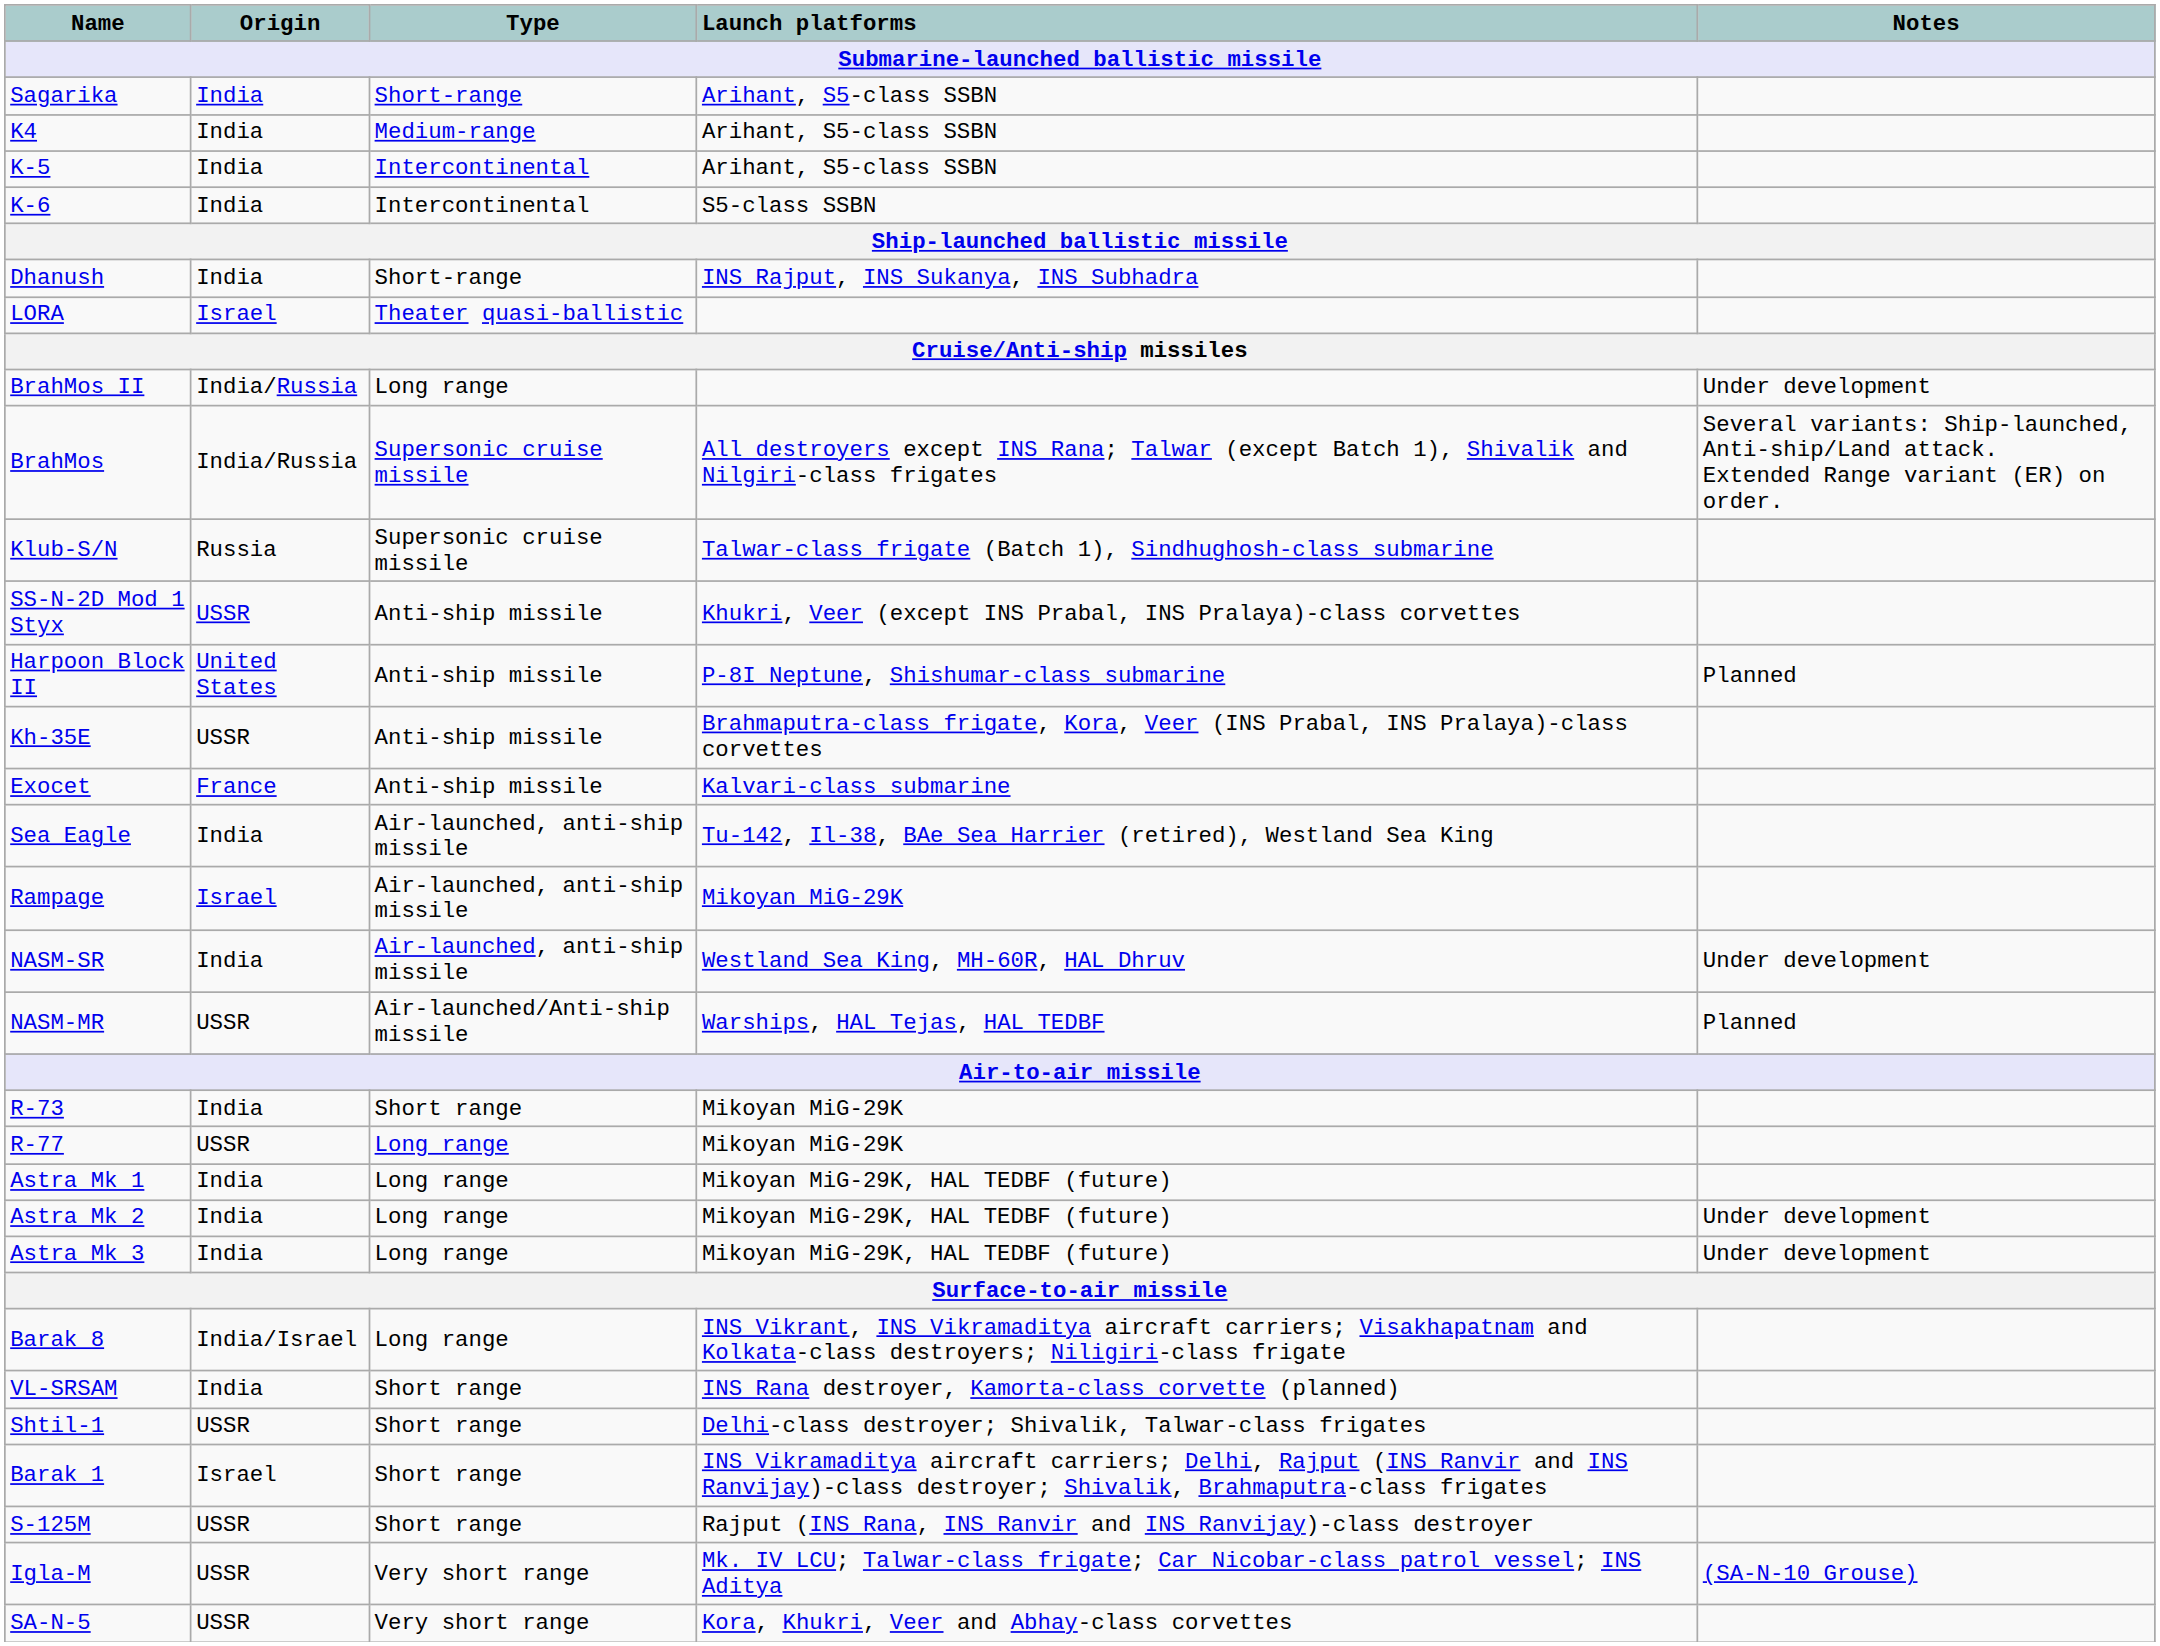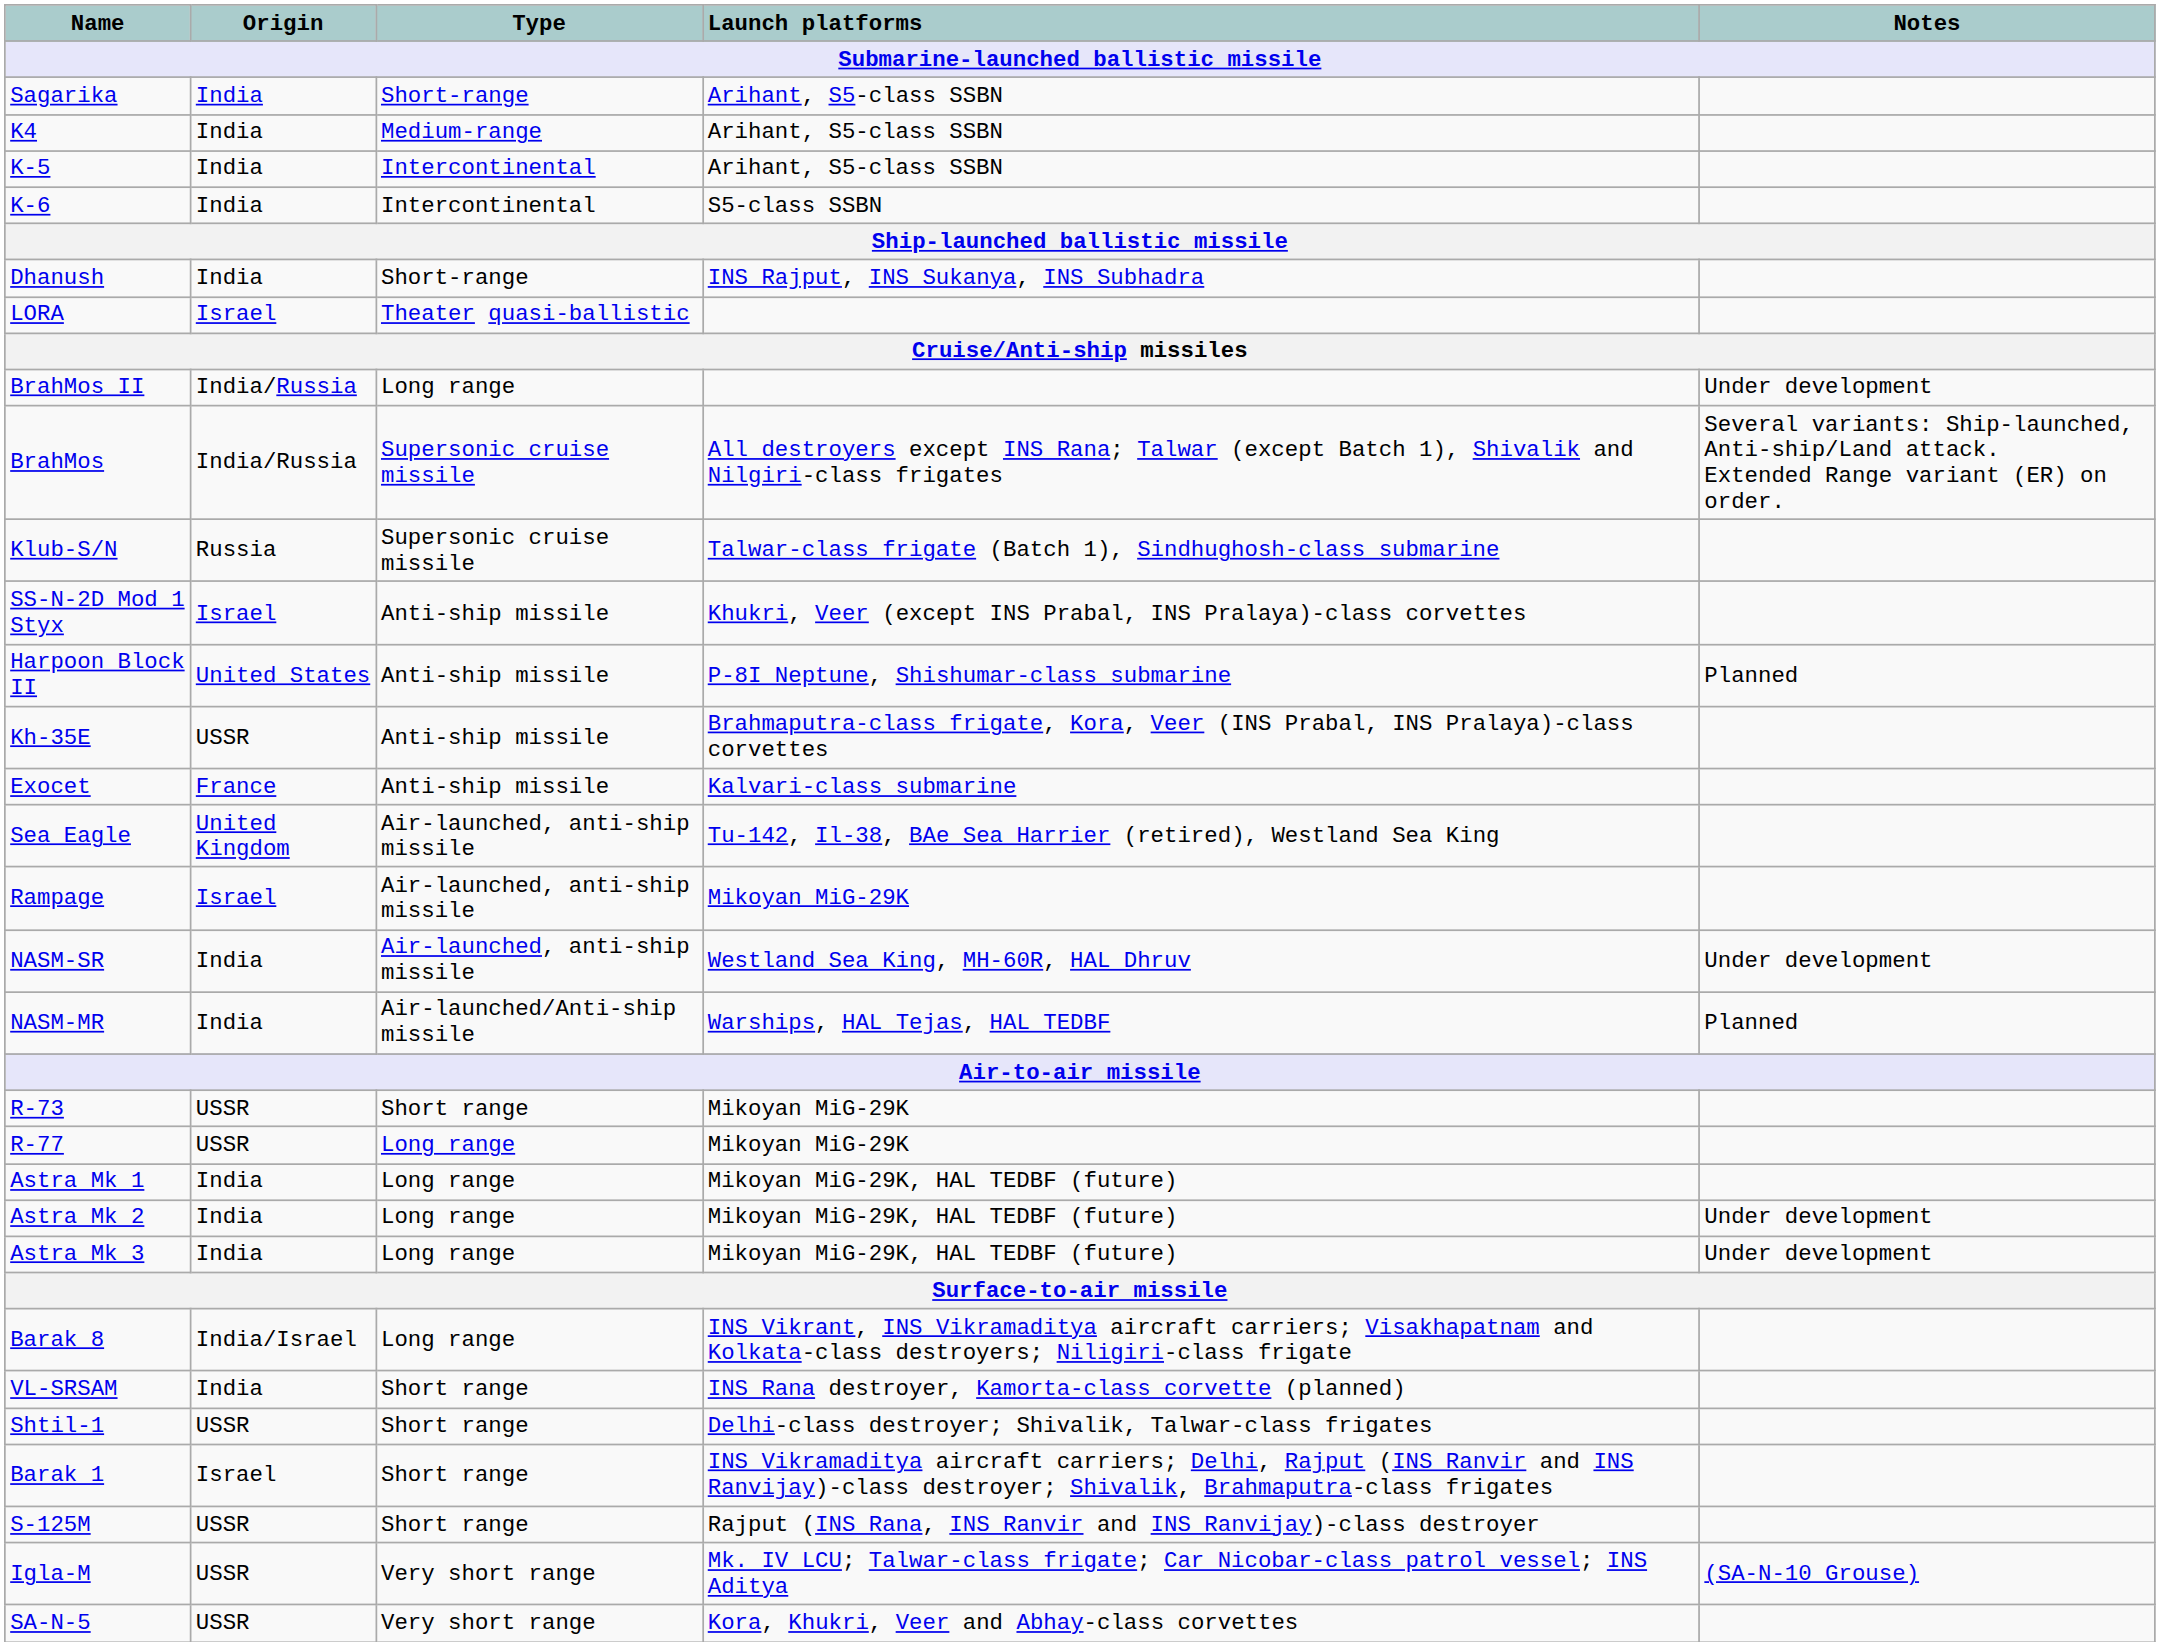(223, 613) USSR -> (236, 613) Israel
(230, 836) India -> (243, 836) United Kingdom
(223, 1023) USSR -> (229, 1023) India
(230, 1109) India -> (223, 1109) USSR
